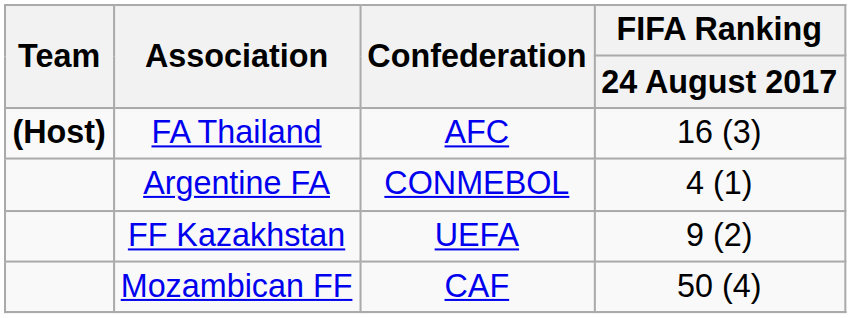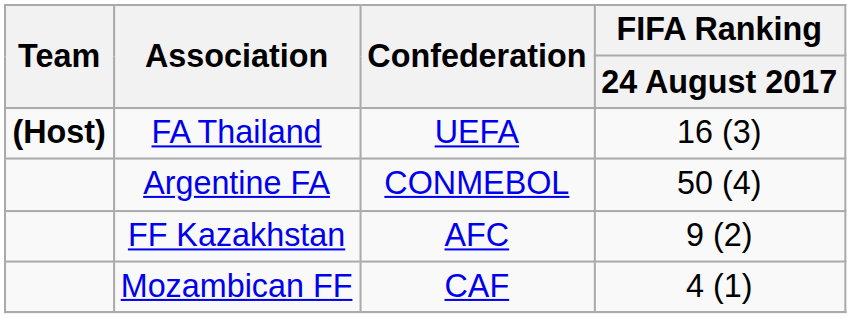(477, 132) AFC -> (477, 132) UEFA
(719, 183) 4 (1) -> (719, 183) 50 (4)
(477, 235) UEFA -> (477, 235) AFC
(719, 286) 50 (4) -> (719, 286) 4 (1)
